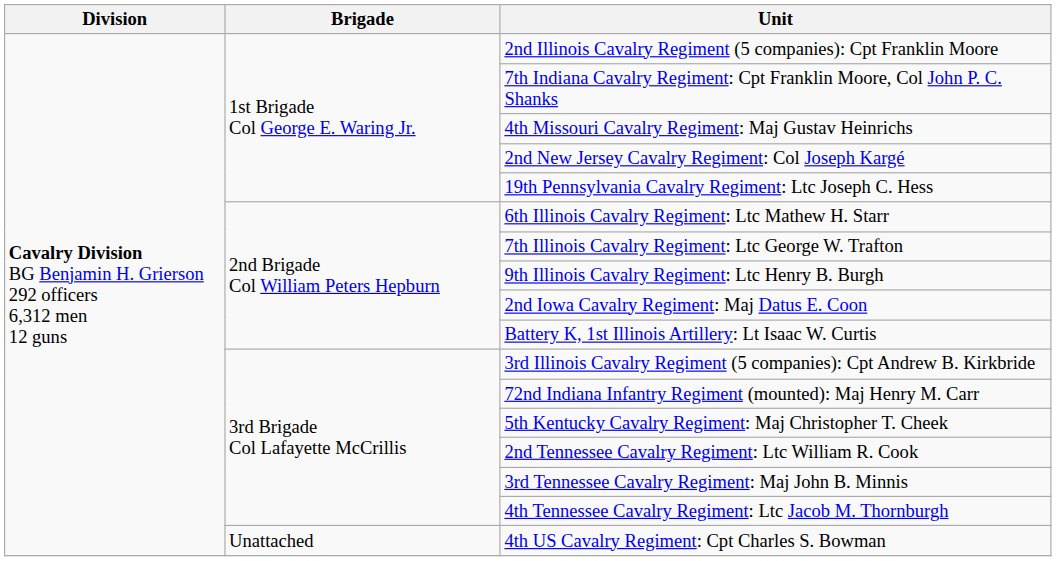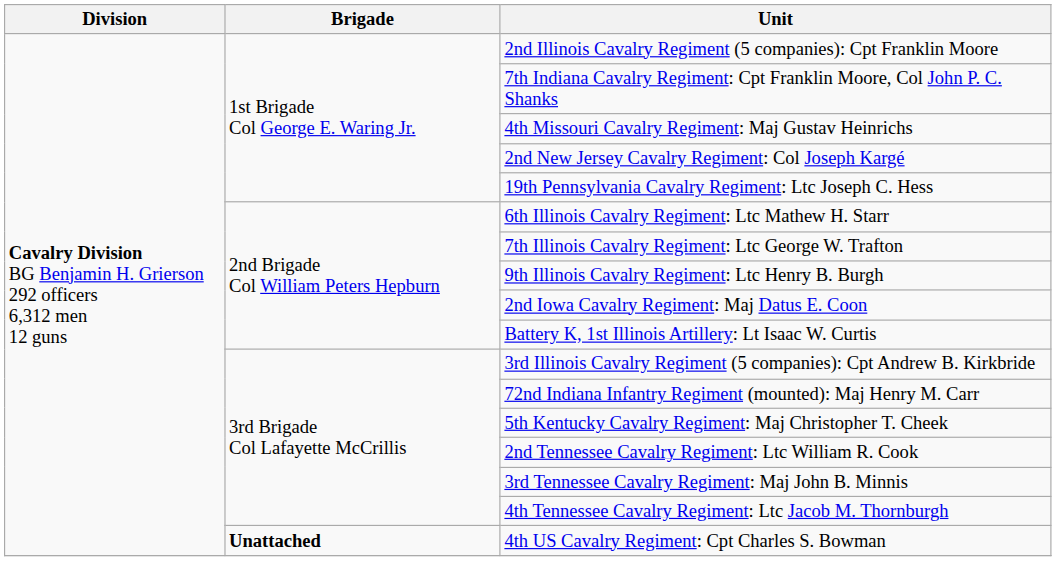(271, 540) normal -> (275, 540) bold
